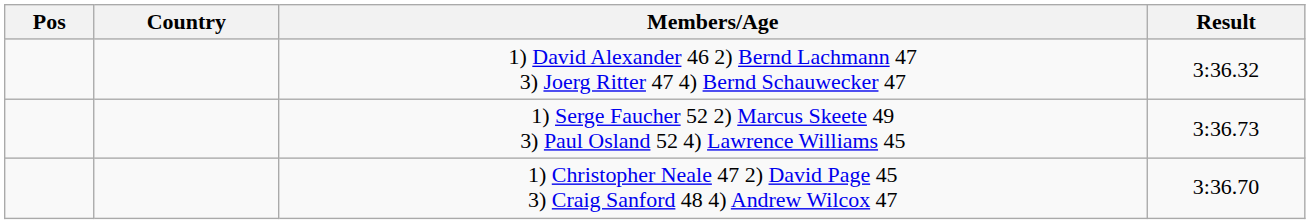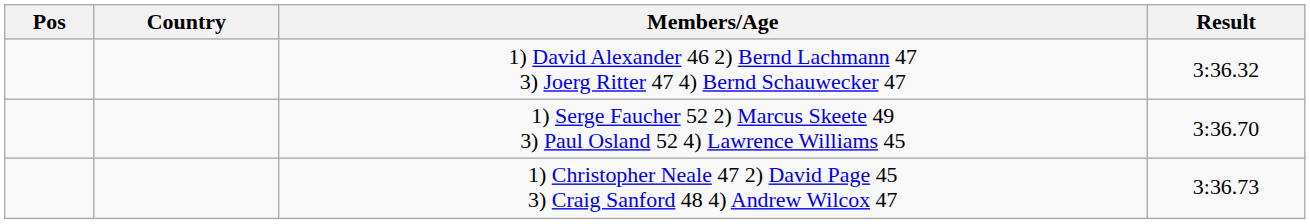(1226, 128) 3:36.73 -> (1226, 128) 3:36.70
(1226, 187) 3:36.70 -> (1226, 187) 3:36.73
